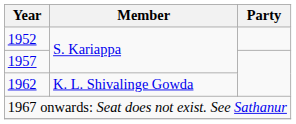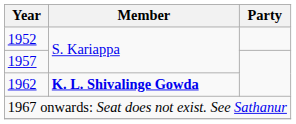(123, 84) normal -> (125, 84) bold
